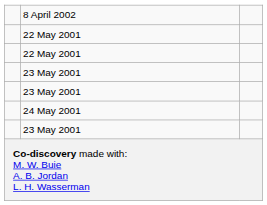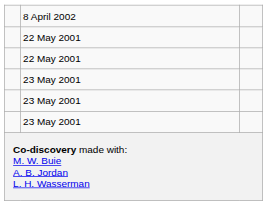- row: (13, 110)
